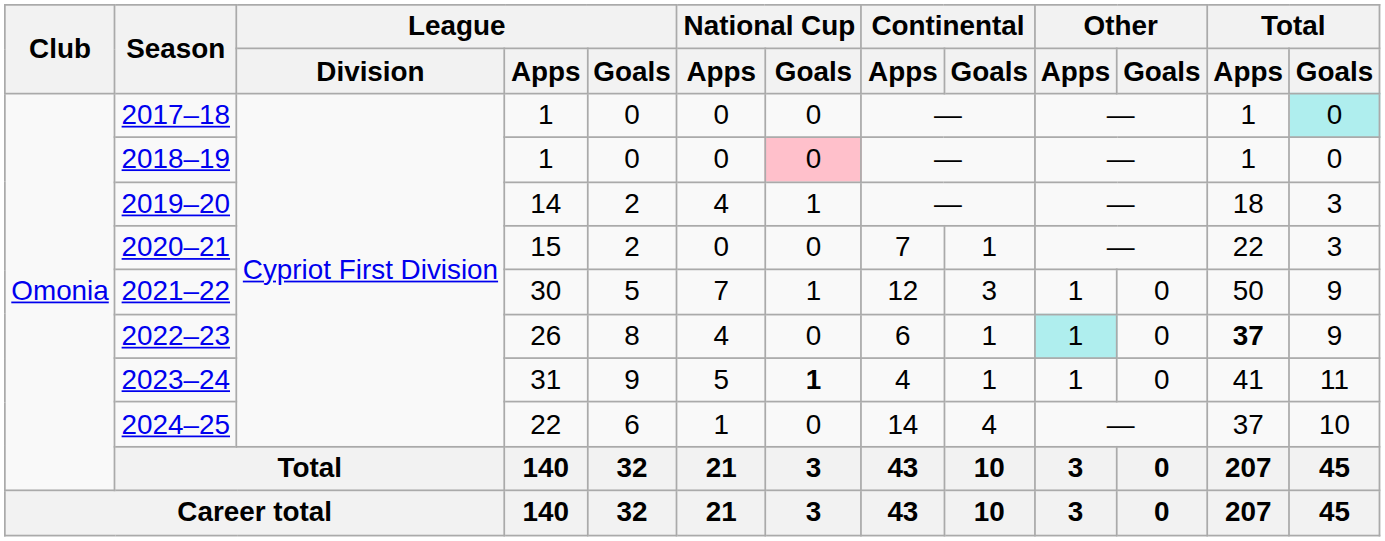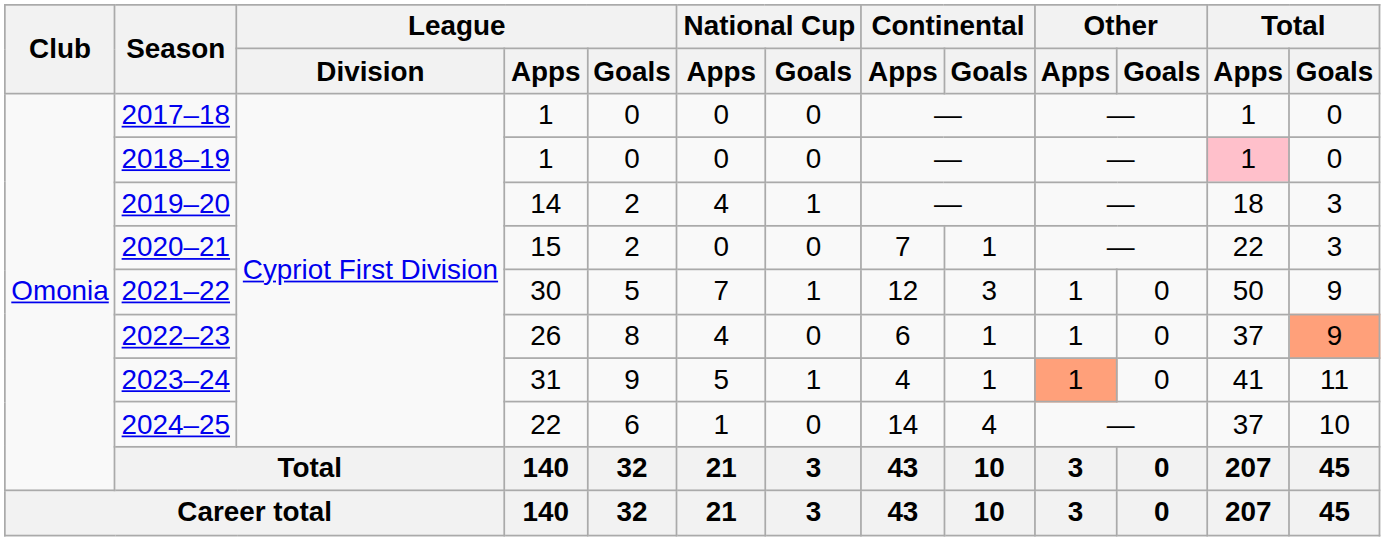(1334, 114) paleturquoise background -> (1334, 114) no background
(813, 159) pink background -> (813, 159) no background
(1248, 159) no background -> (1248, 159) pink background
(1076, 335) paleturquoise background -> (1076, 335) no background
(1248, 335) bold -> (1248, 335) normal
(1334, 335) no background -> (1334, 335) lightsalmon background
(813, 379) bold -> (813, 379) normal
(1076, 379) no background -> (1076, 379) lightsalmon background
